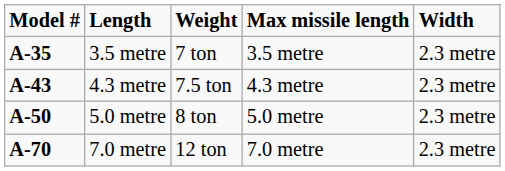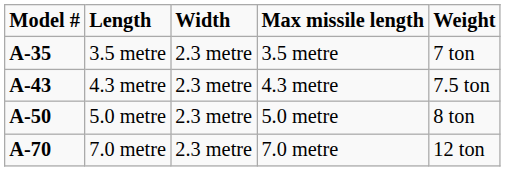columns swapped: (446, 20) <-> (206, 20)
